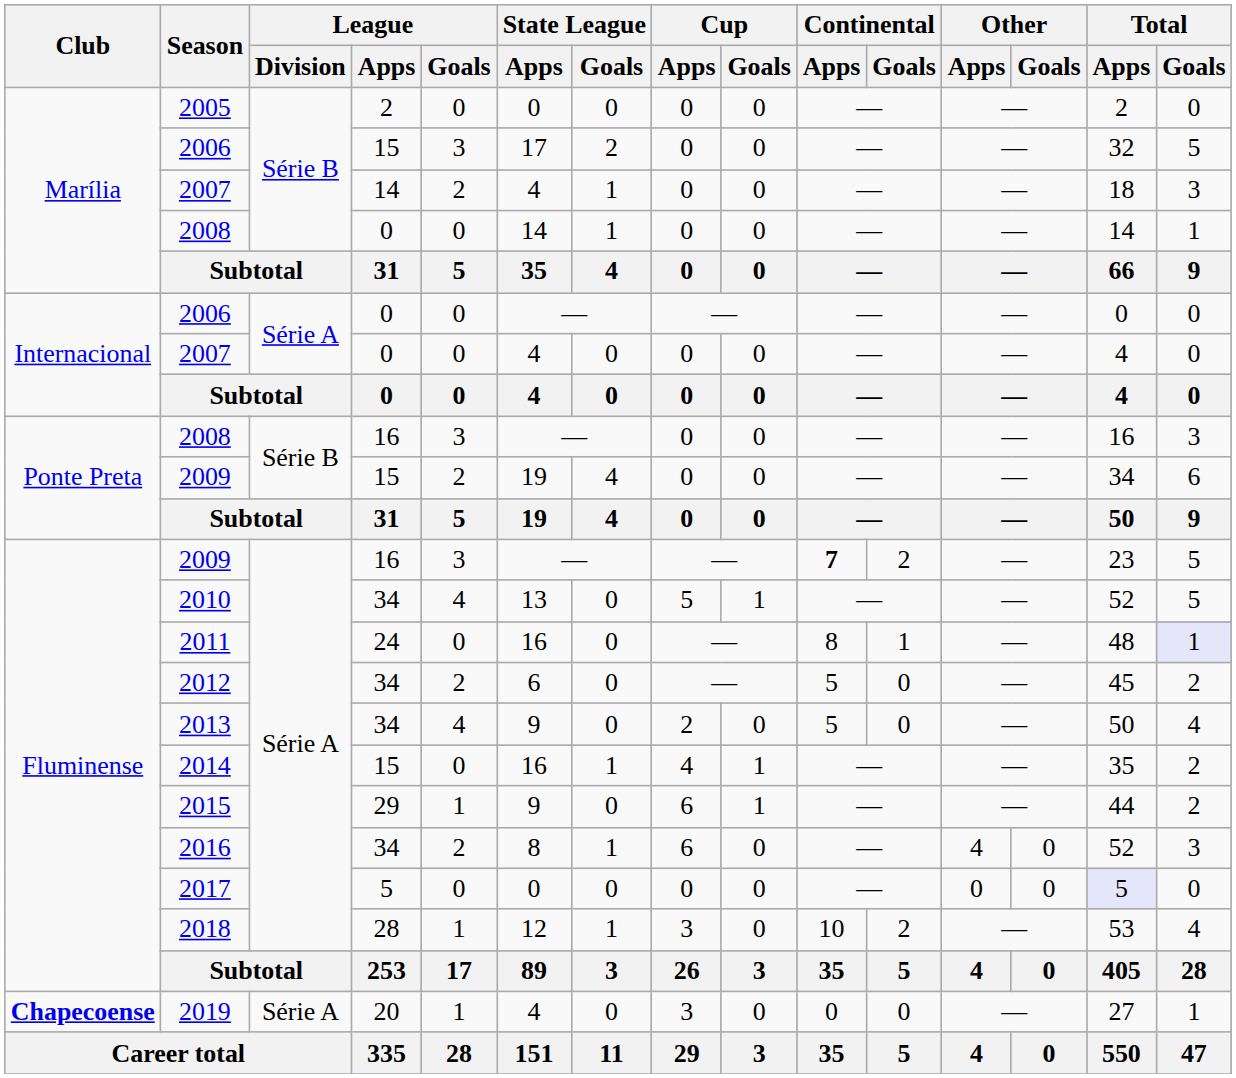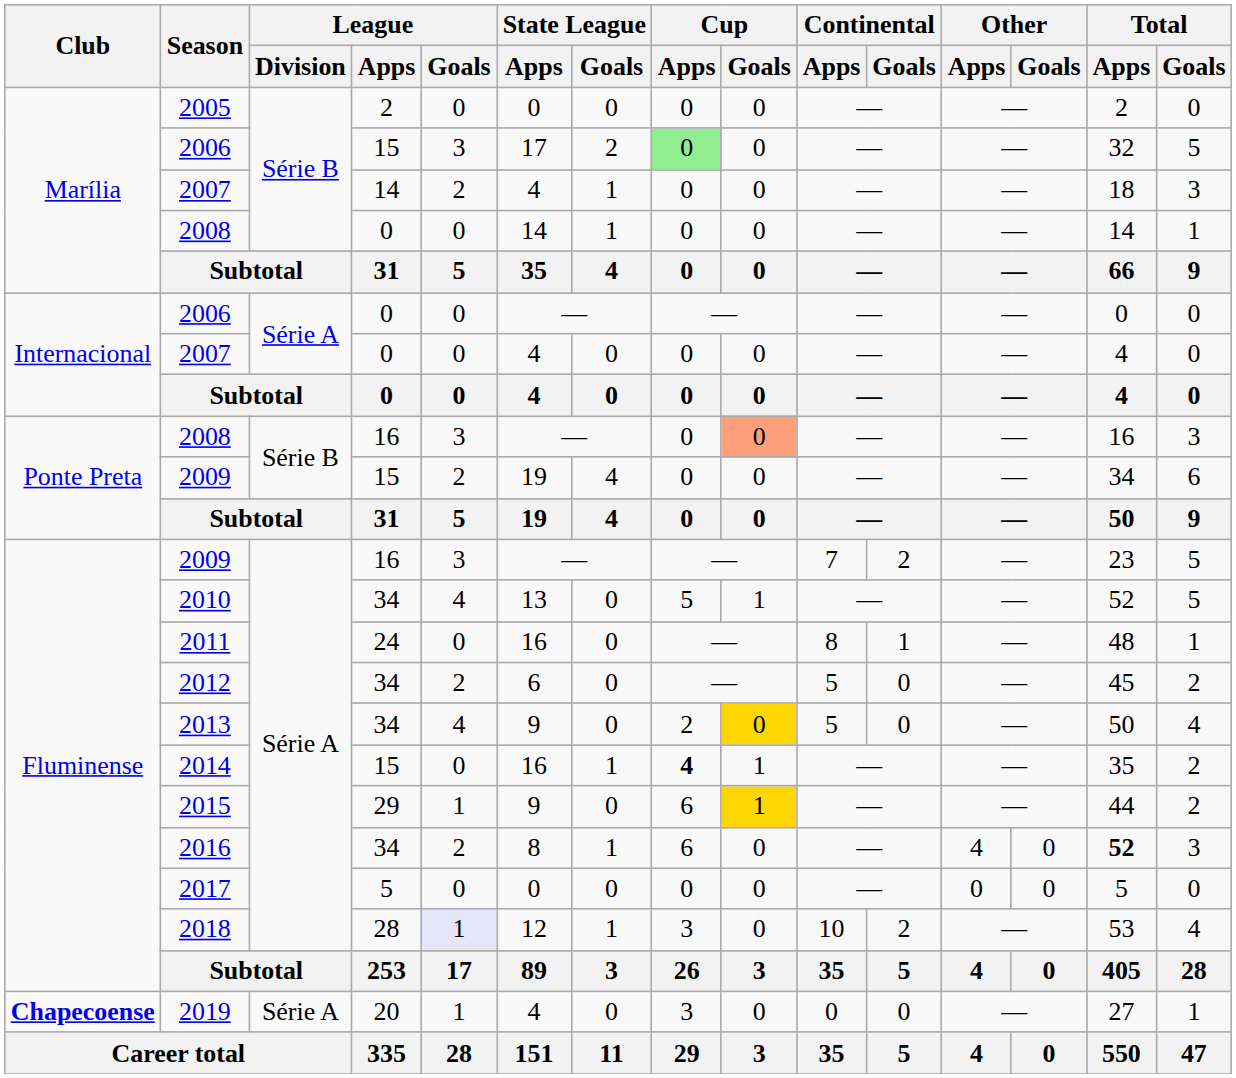(687, 148) no background -> (687, 148) lightgreen background
(759, 436) no background -> (759, 436) lightsalmon background
(832, 559) bold -> (832, 559) normal
(1194, 641) lavender background -> (1194, 641) no background
(759, 723) no background -> (759, 723) gold background
(687, 764) normal -> (687, 764) bold
(759, 806) no background -> (759, 806) gold background
(1121, 847) normal -> (1121, 847) bold
(1121, 888) lavender background -> (1121, 888) no background
(459, 929) no background -> (459, 929) lavender background
